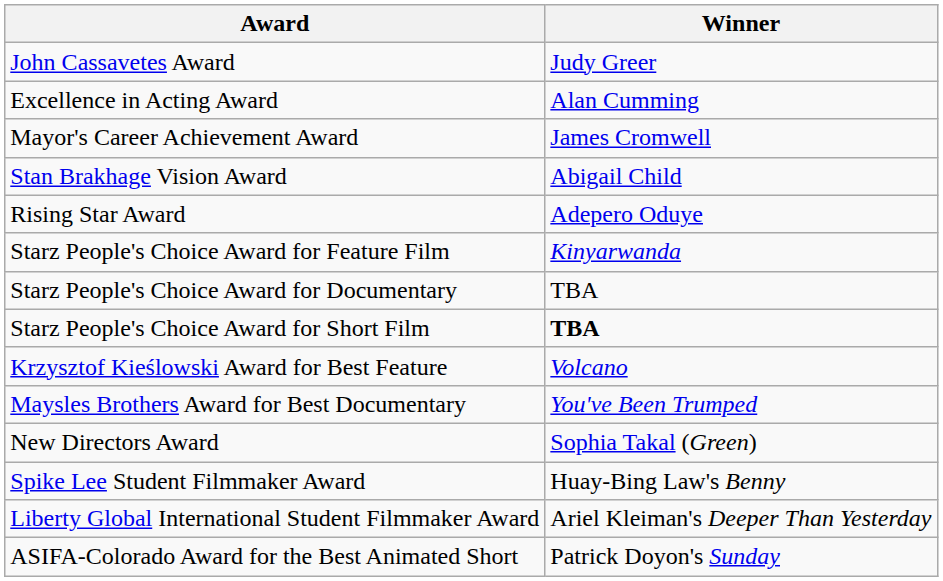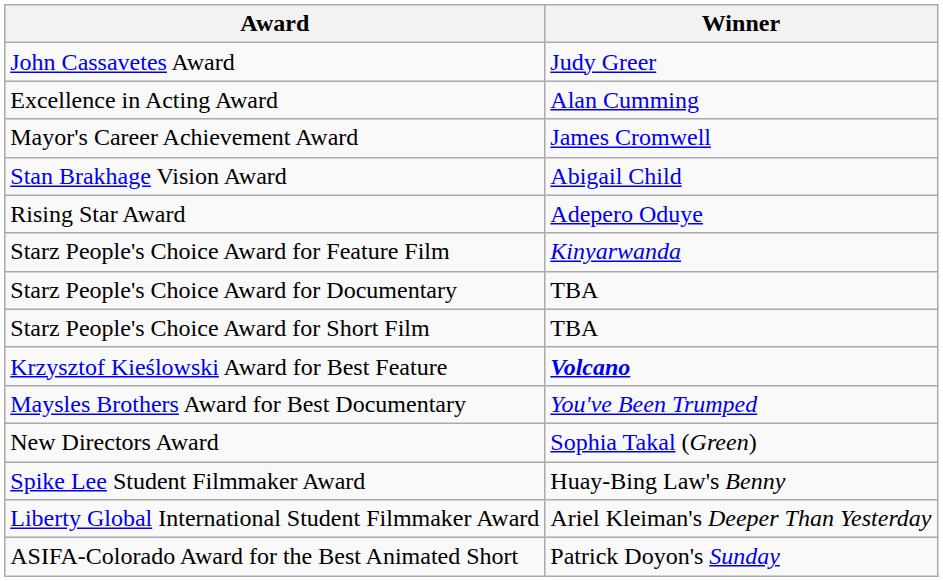(575, 328) bold -> (574, 328) normal
(589, 366) normal -> (590, 366) bold
